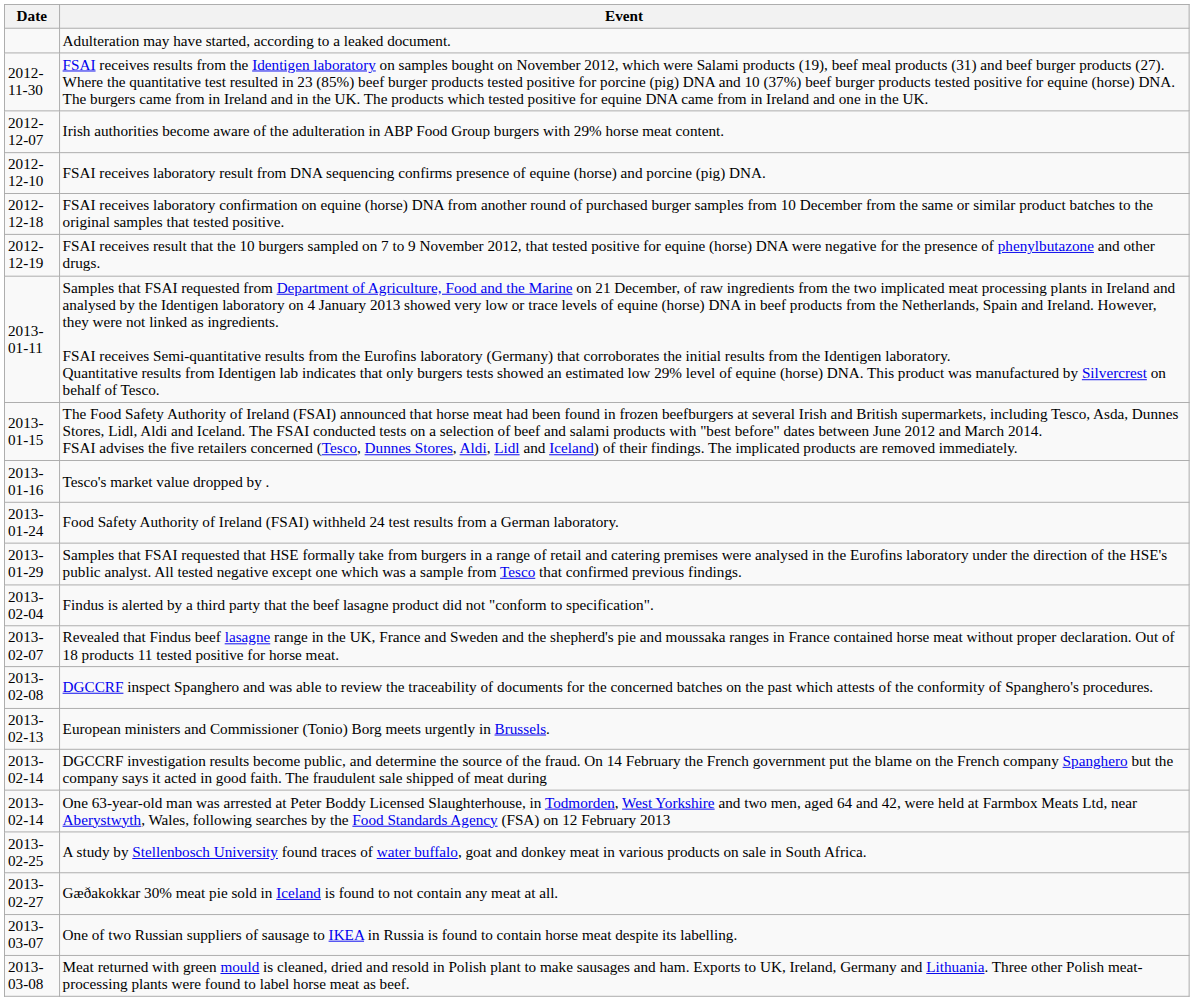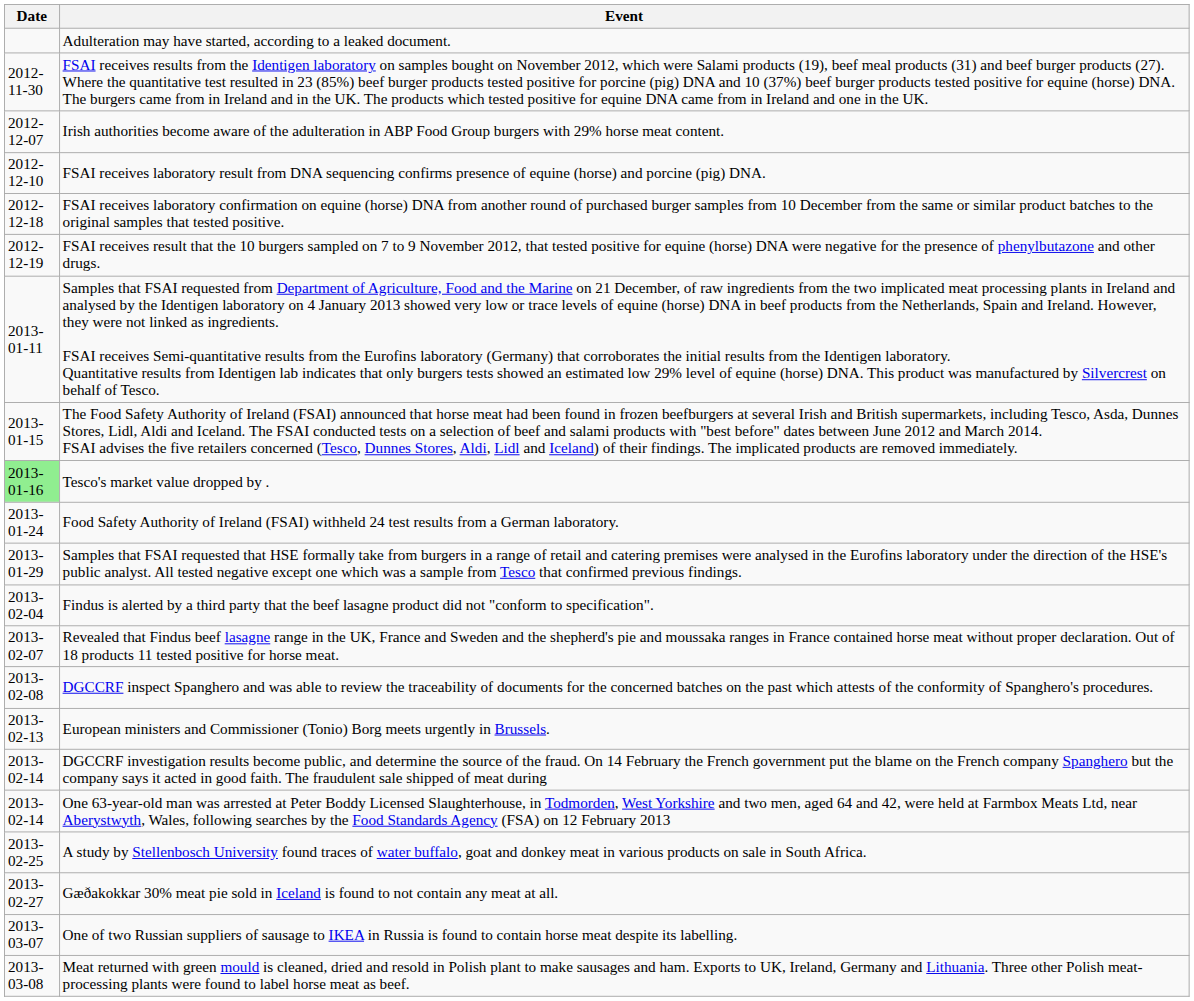(26, 481) no background -> (26, 481) lightgreen background
